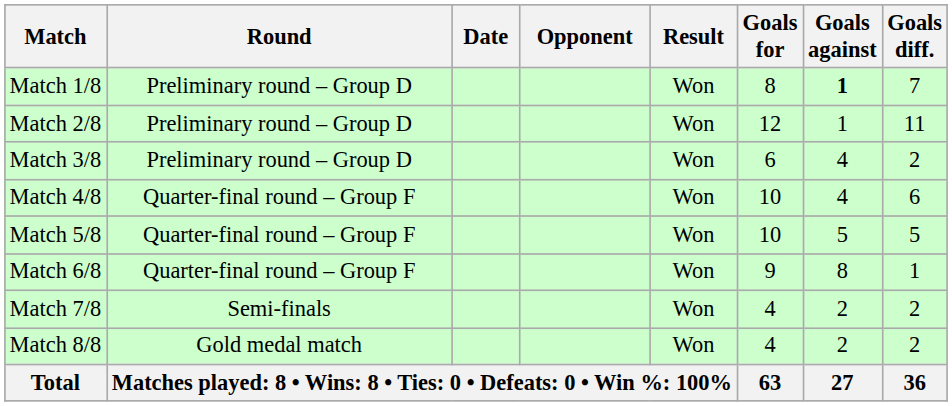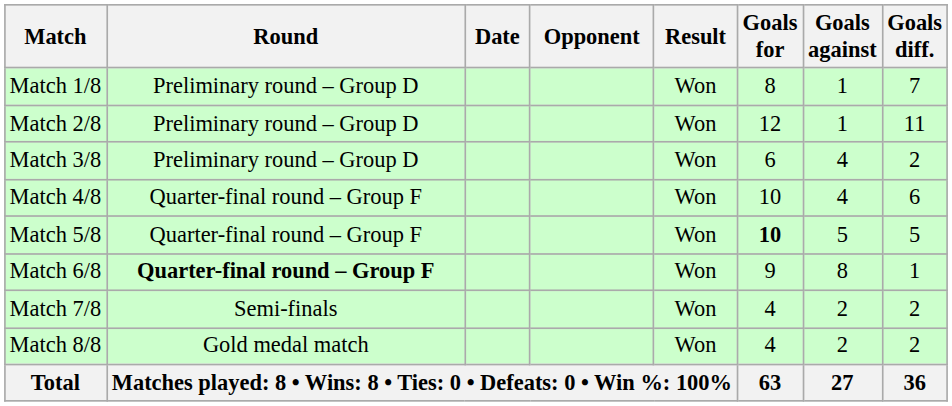(842, 86) bold -> (842, 86) normal
(770, 234) normal -> (770, 234) bold
(279, 271) normal -> (286, 271) bold
